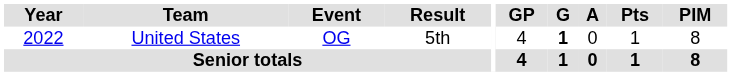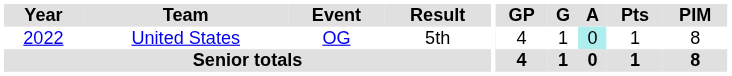(563, 37) bold -> (563, 37) normal
(593, 37) no background -> (593, 37) paleturquoise background
